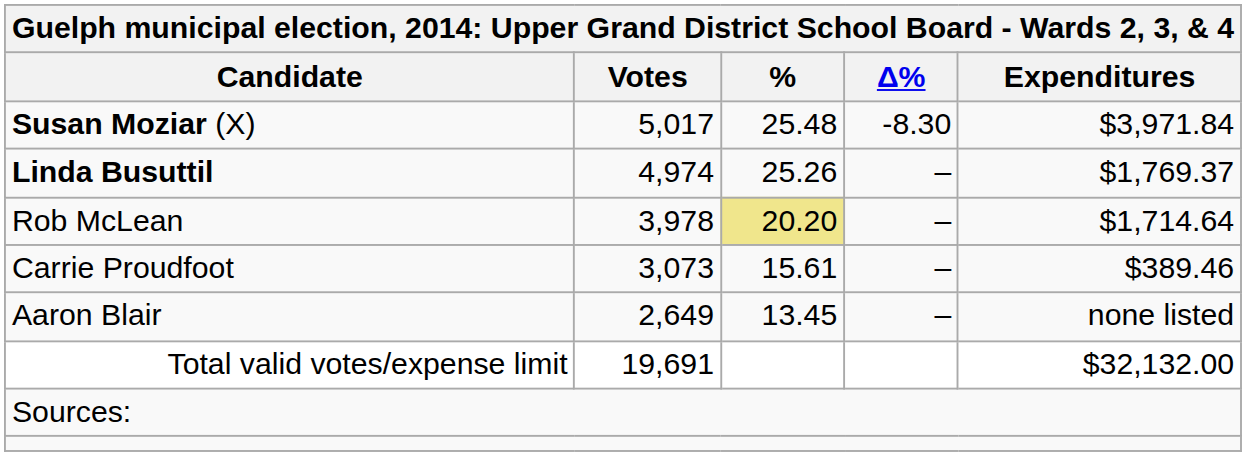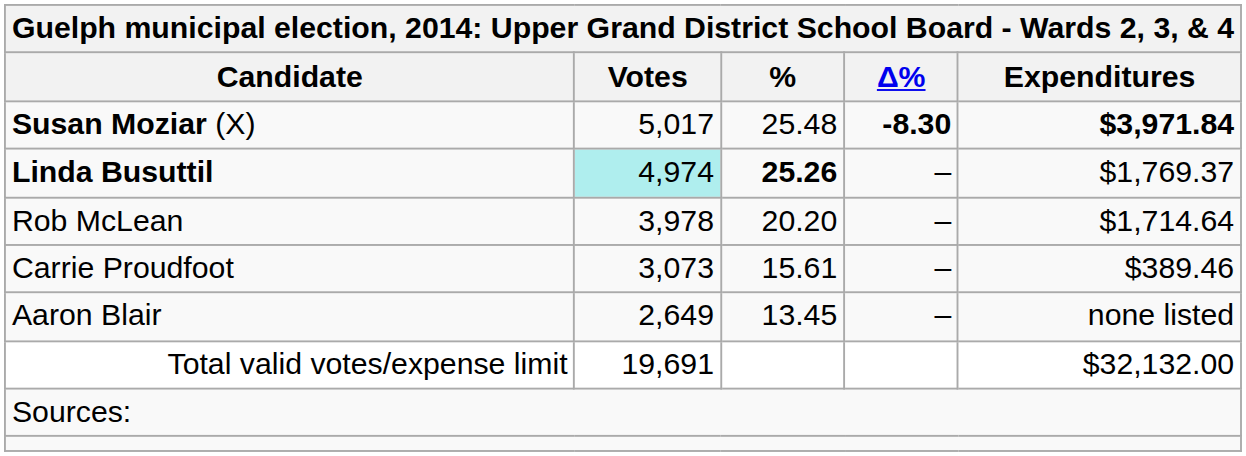(917, 124) normal -> (917, 124) bold
(1167, 124) normal -> (1167, 124) bold
(676, 172) no background -> (676, 172) paleturquoise background
(799, 172) normal -> (799, 172) bold
(799, 220) khaki background -> (799, 220) no background
